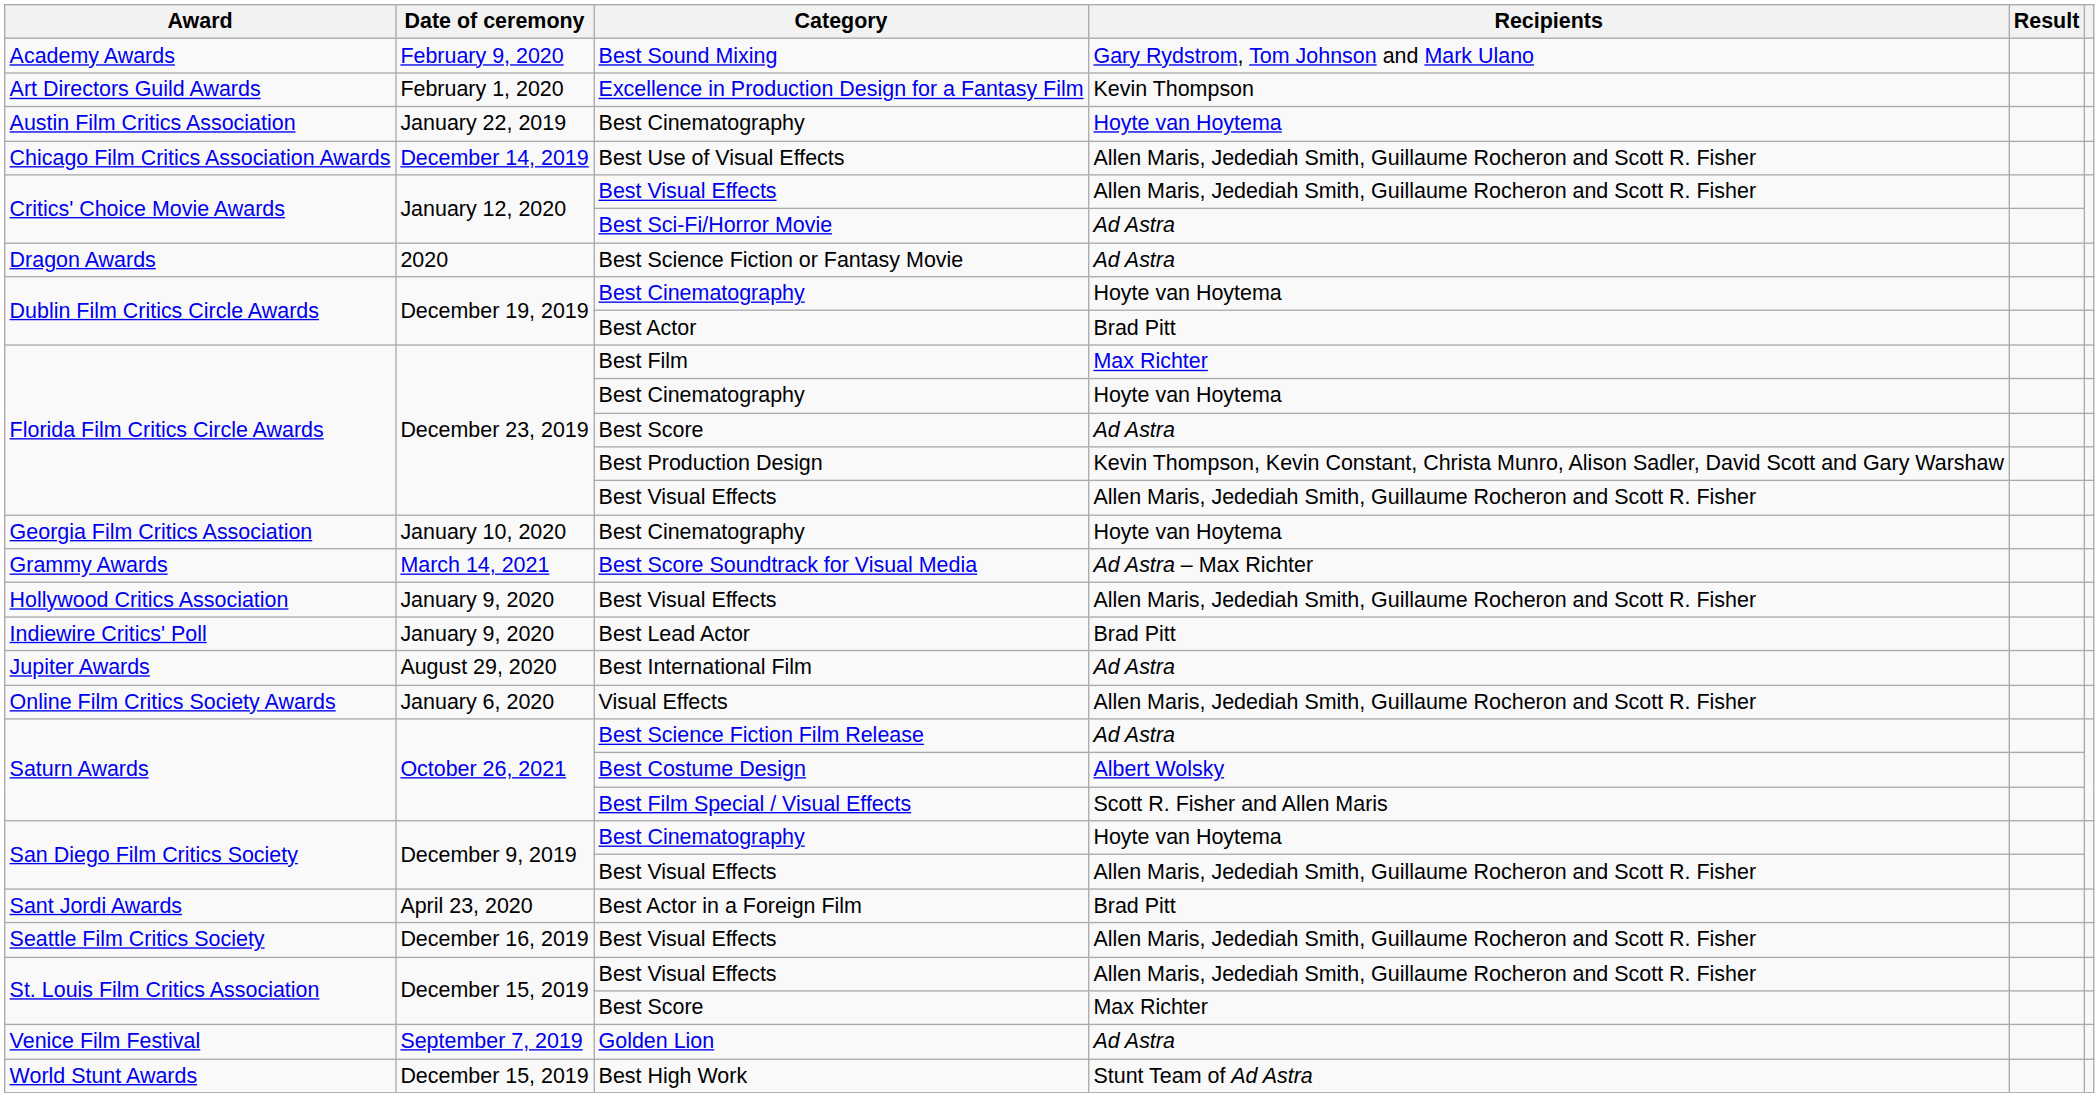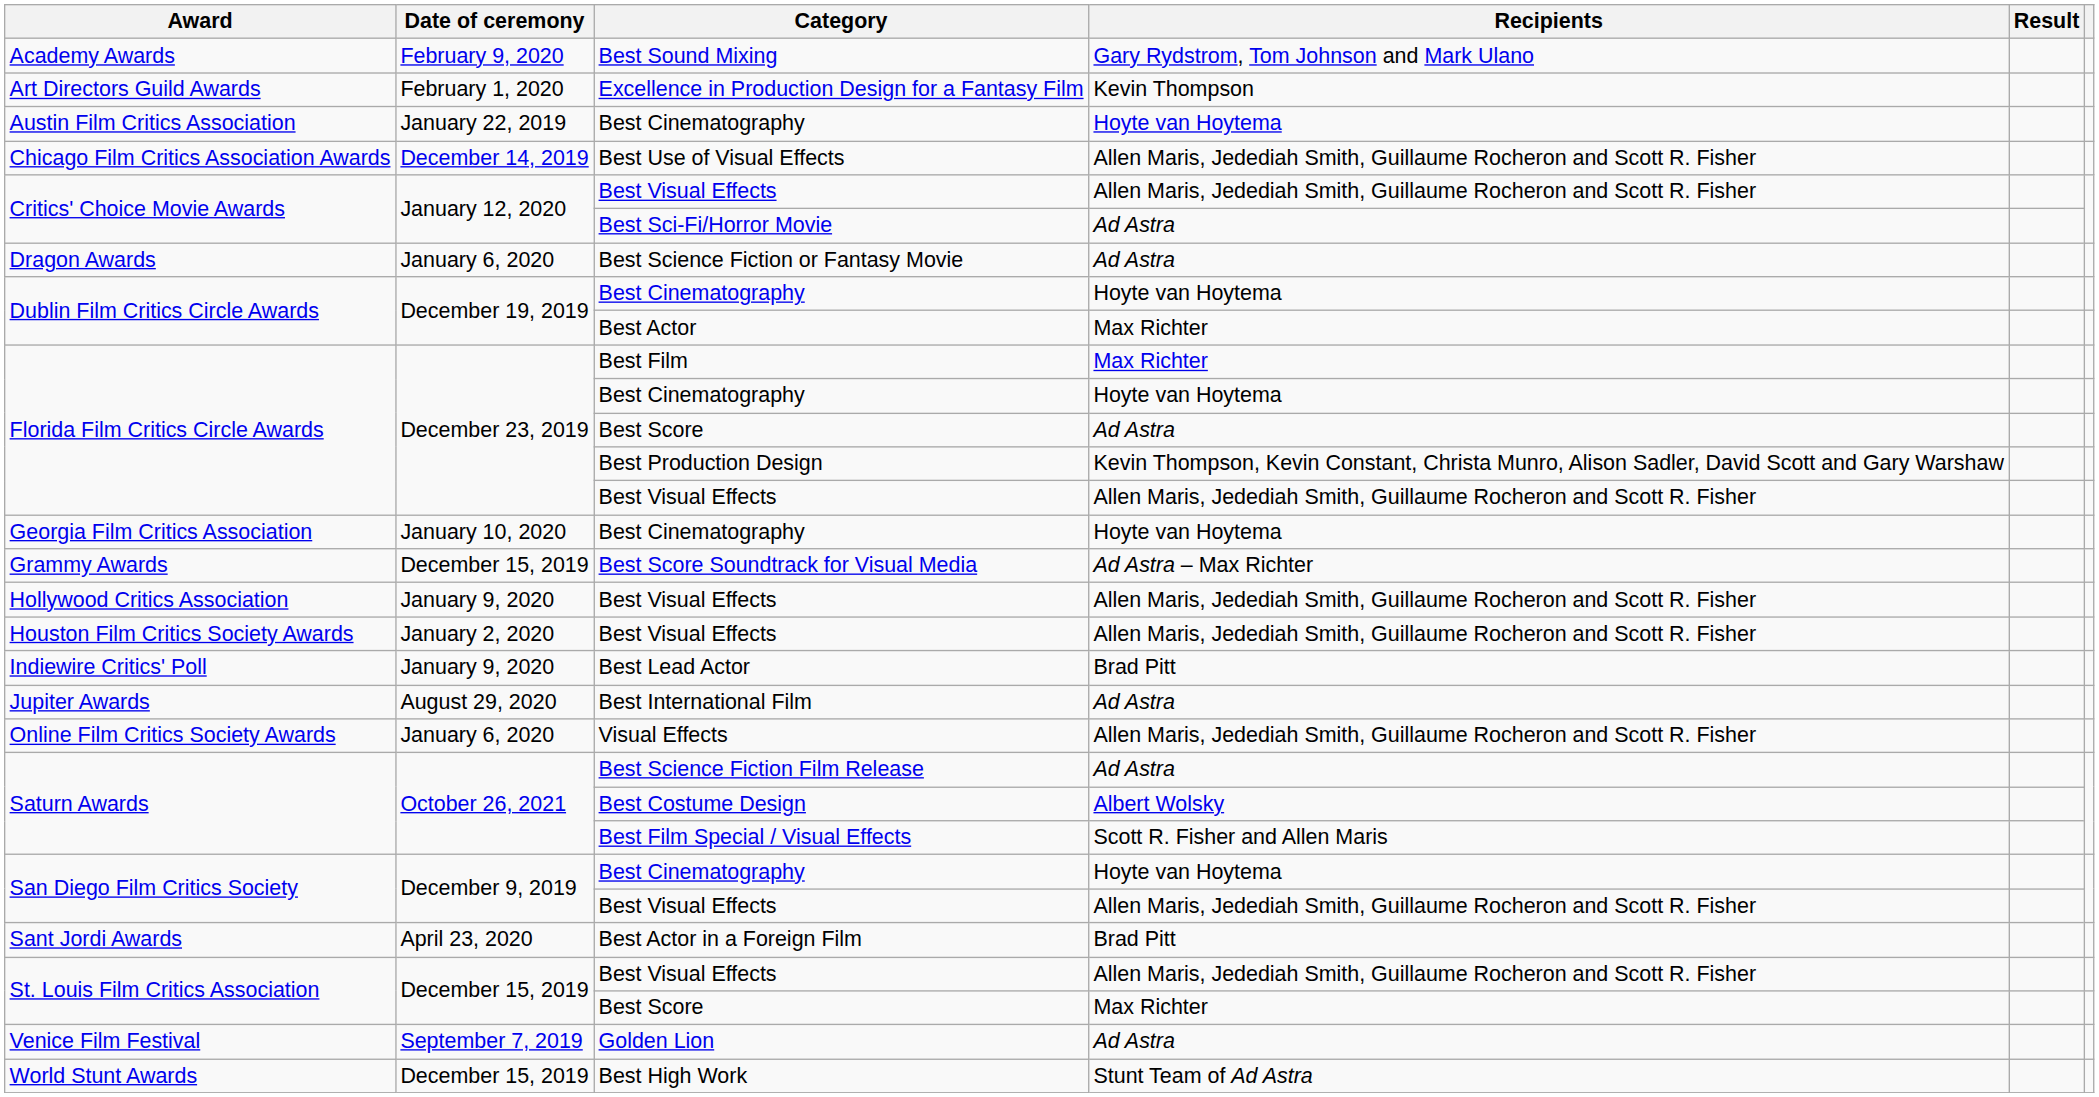(424, 259) 2020 -> (477, 259) January 6, 2020
(1135, 327) Brad Pitt -> (1151, 327) Max Richter
(475, 565) March 14, 2021 -> (495, 565) December 15, 2019
+ row: (182, 633)
- row: (137, 939)
